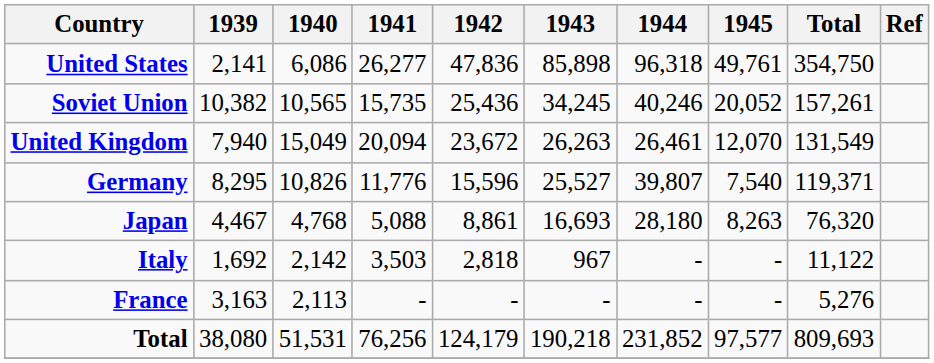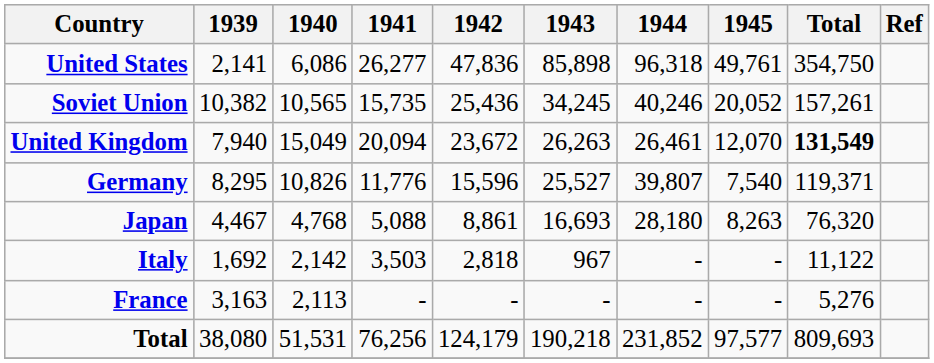(834, 142) normal -> (834, 142) bold
